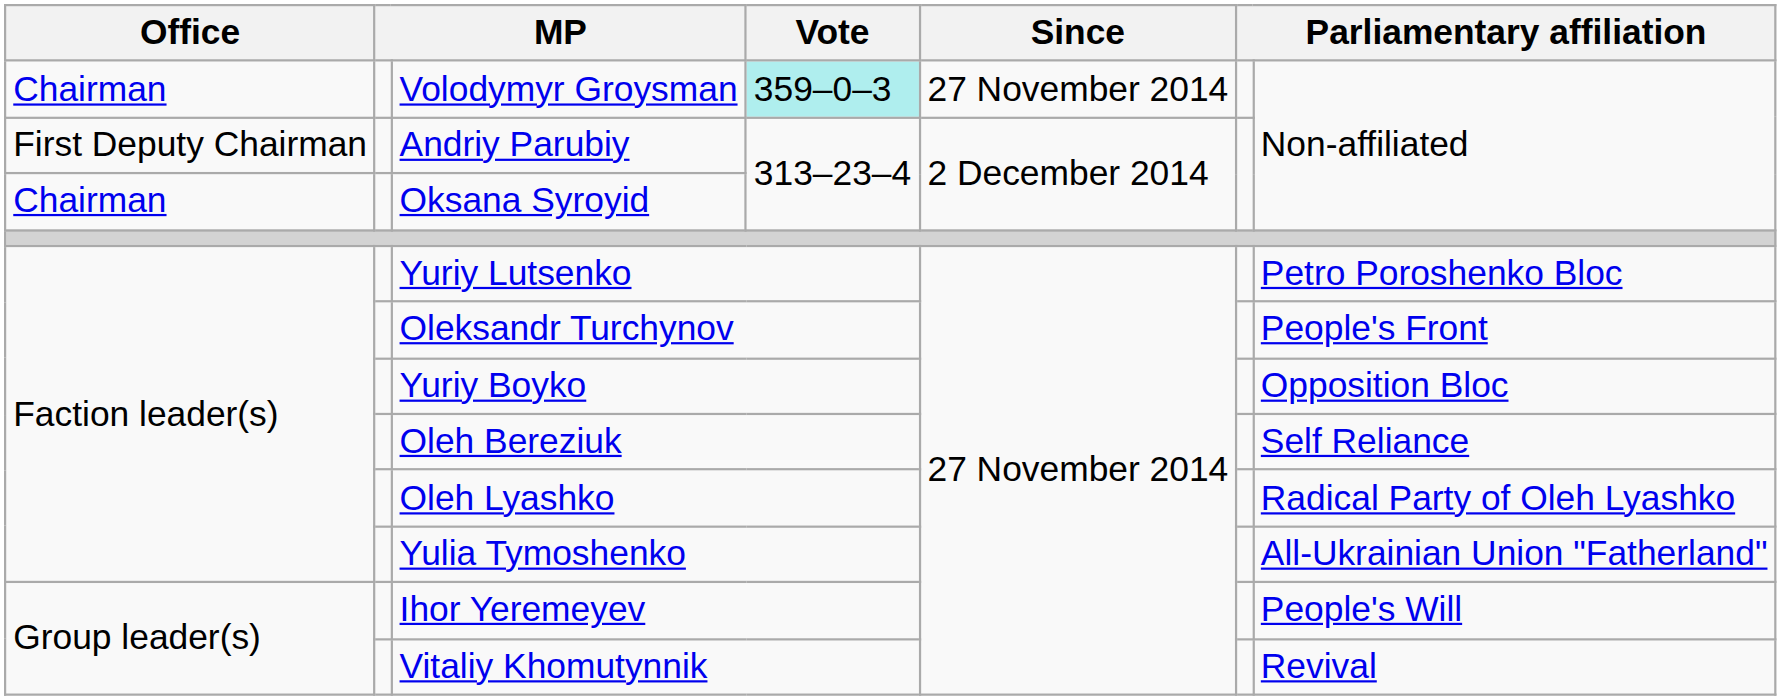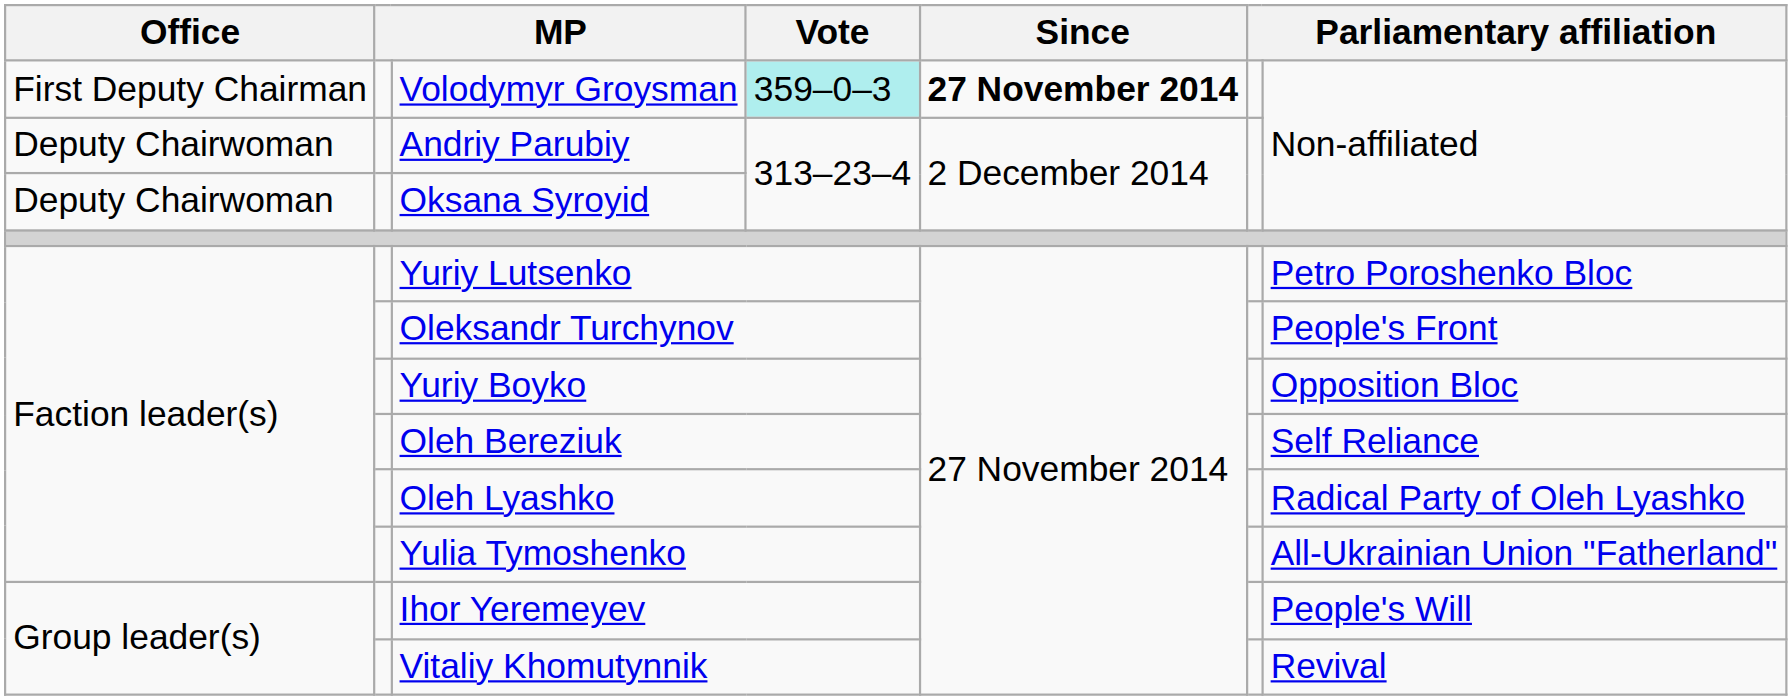(90, 88) Chairman -> (190, 88) First Deputy Chairman
(1078, 88) normal -> (1083, 88) bold
(190, 144) First Deputy Chairman -> (173, 144) Deputy Chairwoman
(90, 200) Chairman -> (173, 200) Deputy Chairwoman
